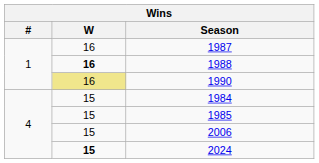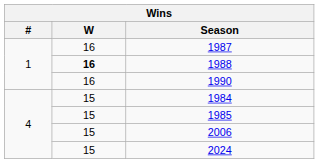(89, 81) khaki background -> (89, 81) no background
(89, 150) bold -> (89, 150) normal
